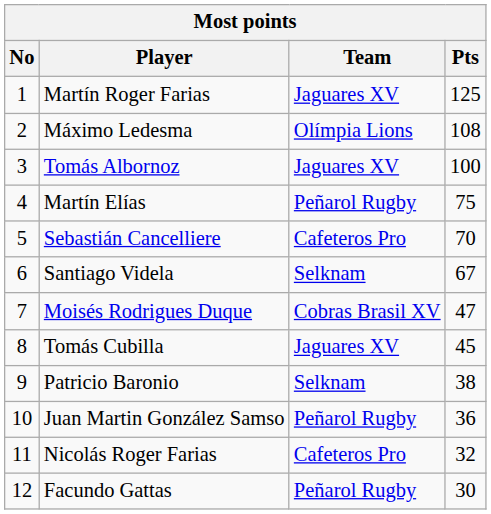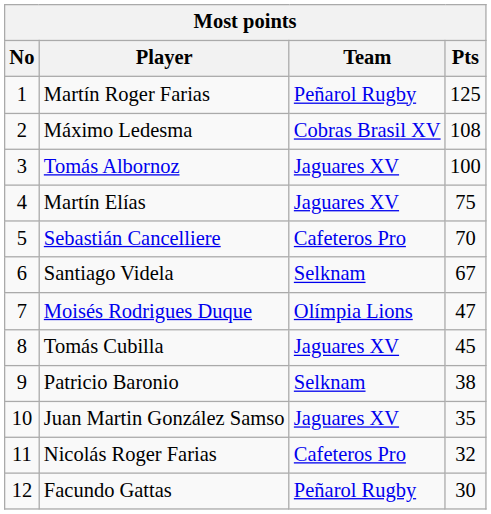(346, 94) Jaguares XV -> (355, 94) Peñarol Rugby
(353, 130) Olímpia Lions -> (367, 130) Cobras Brasil XV
(355, 202) Peñarol Rugby -> (346, 202) Jaguares XV
(367, 310) Cobras Brasil XV -> (353, 310) Olímpia Lions
(355, 418) Peñarol Rugby -> (346, 418) Jaguares XV
(465, 418) 36 -> (465, 418) 35
